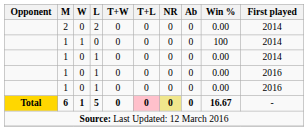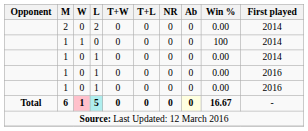(31, 103) gold background -> (31, 103) no background
(82, 103) no background -> (82, 103) pink background
(96, 103) no background -> (96, 103) paleturquoise background
(146, 103) pink background -> (146, 103) no background
(170, 103) khaki background -> (170, 103) no background
(191, 103) no background -> (191, 103) lightyellow background
